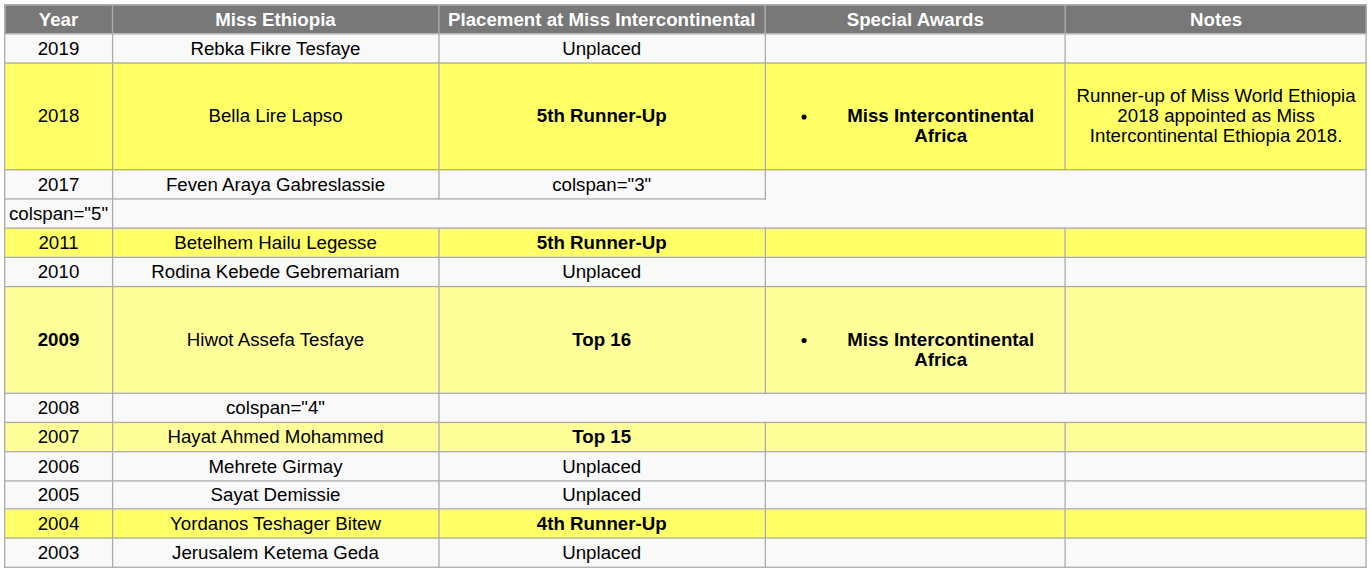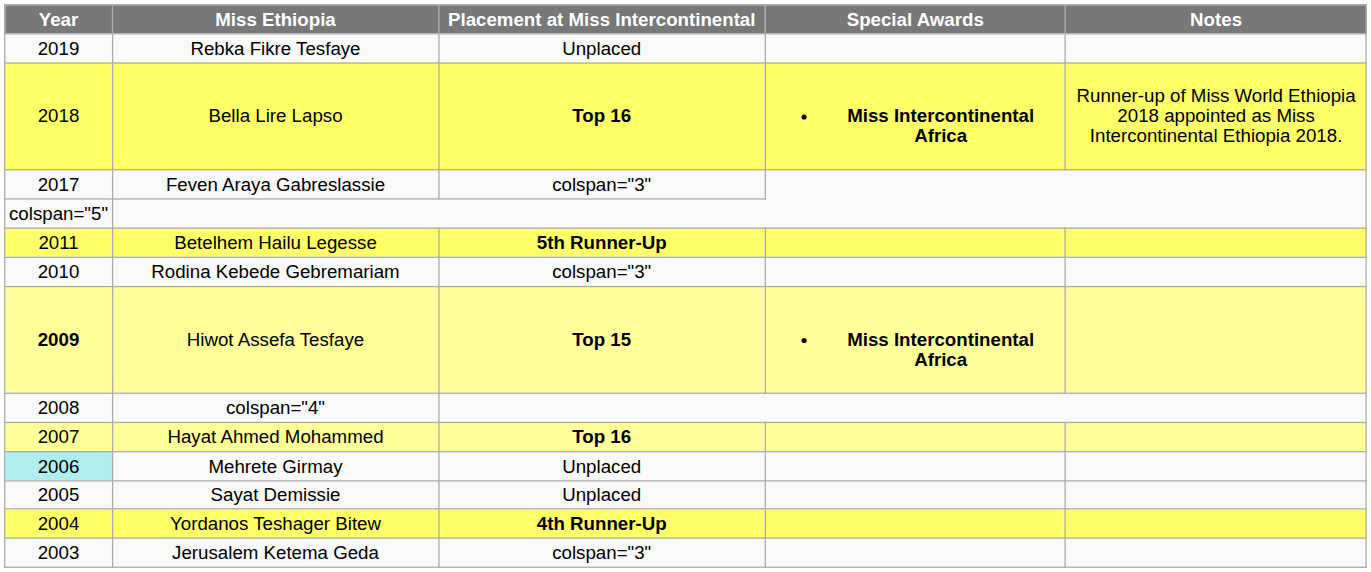(602, 116) 5th Runner-Up -> (602, 116) Top 16
(602, 271) Unplaced -> (602, 271) colspan="3"
(602, 339) Top 16 -> (602, 339) Top 15
(602, 436) Top 15 -> (602, 436) Top 16
(59, 465) no background -> (59, 465) paleturquoise background
(602, 553) Unplaced -> (602, 553) colspan="3"
